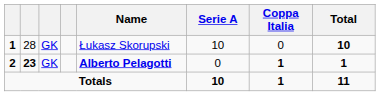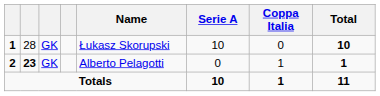(125, 63) bold -> (122, 63) normal
(281, 63) bold -> (281, 63) normal
